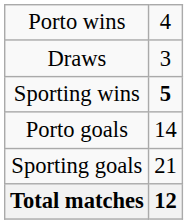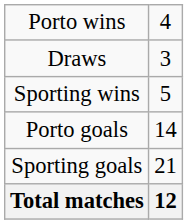(165, 93) bold -> (165, 93) normal
